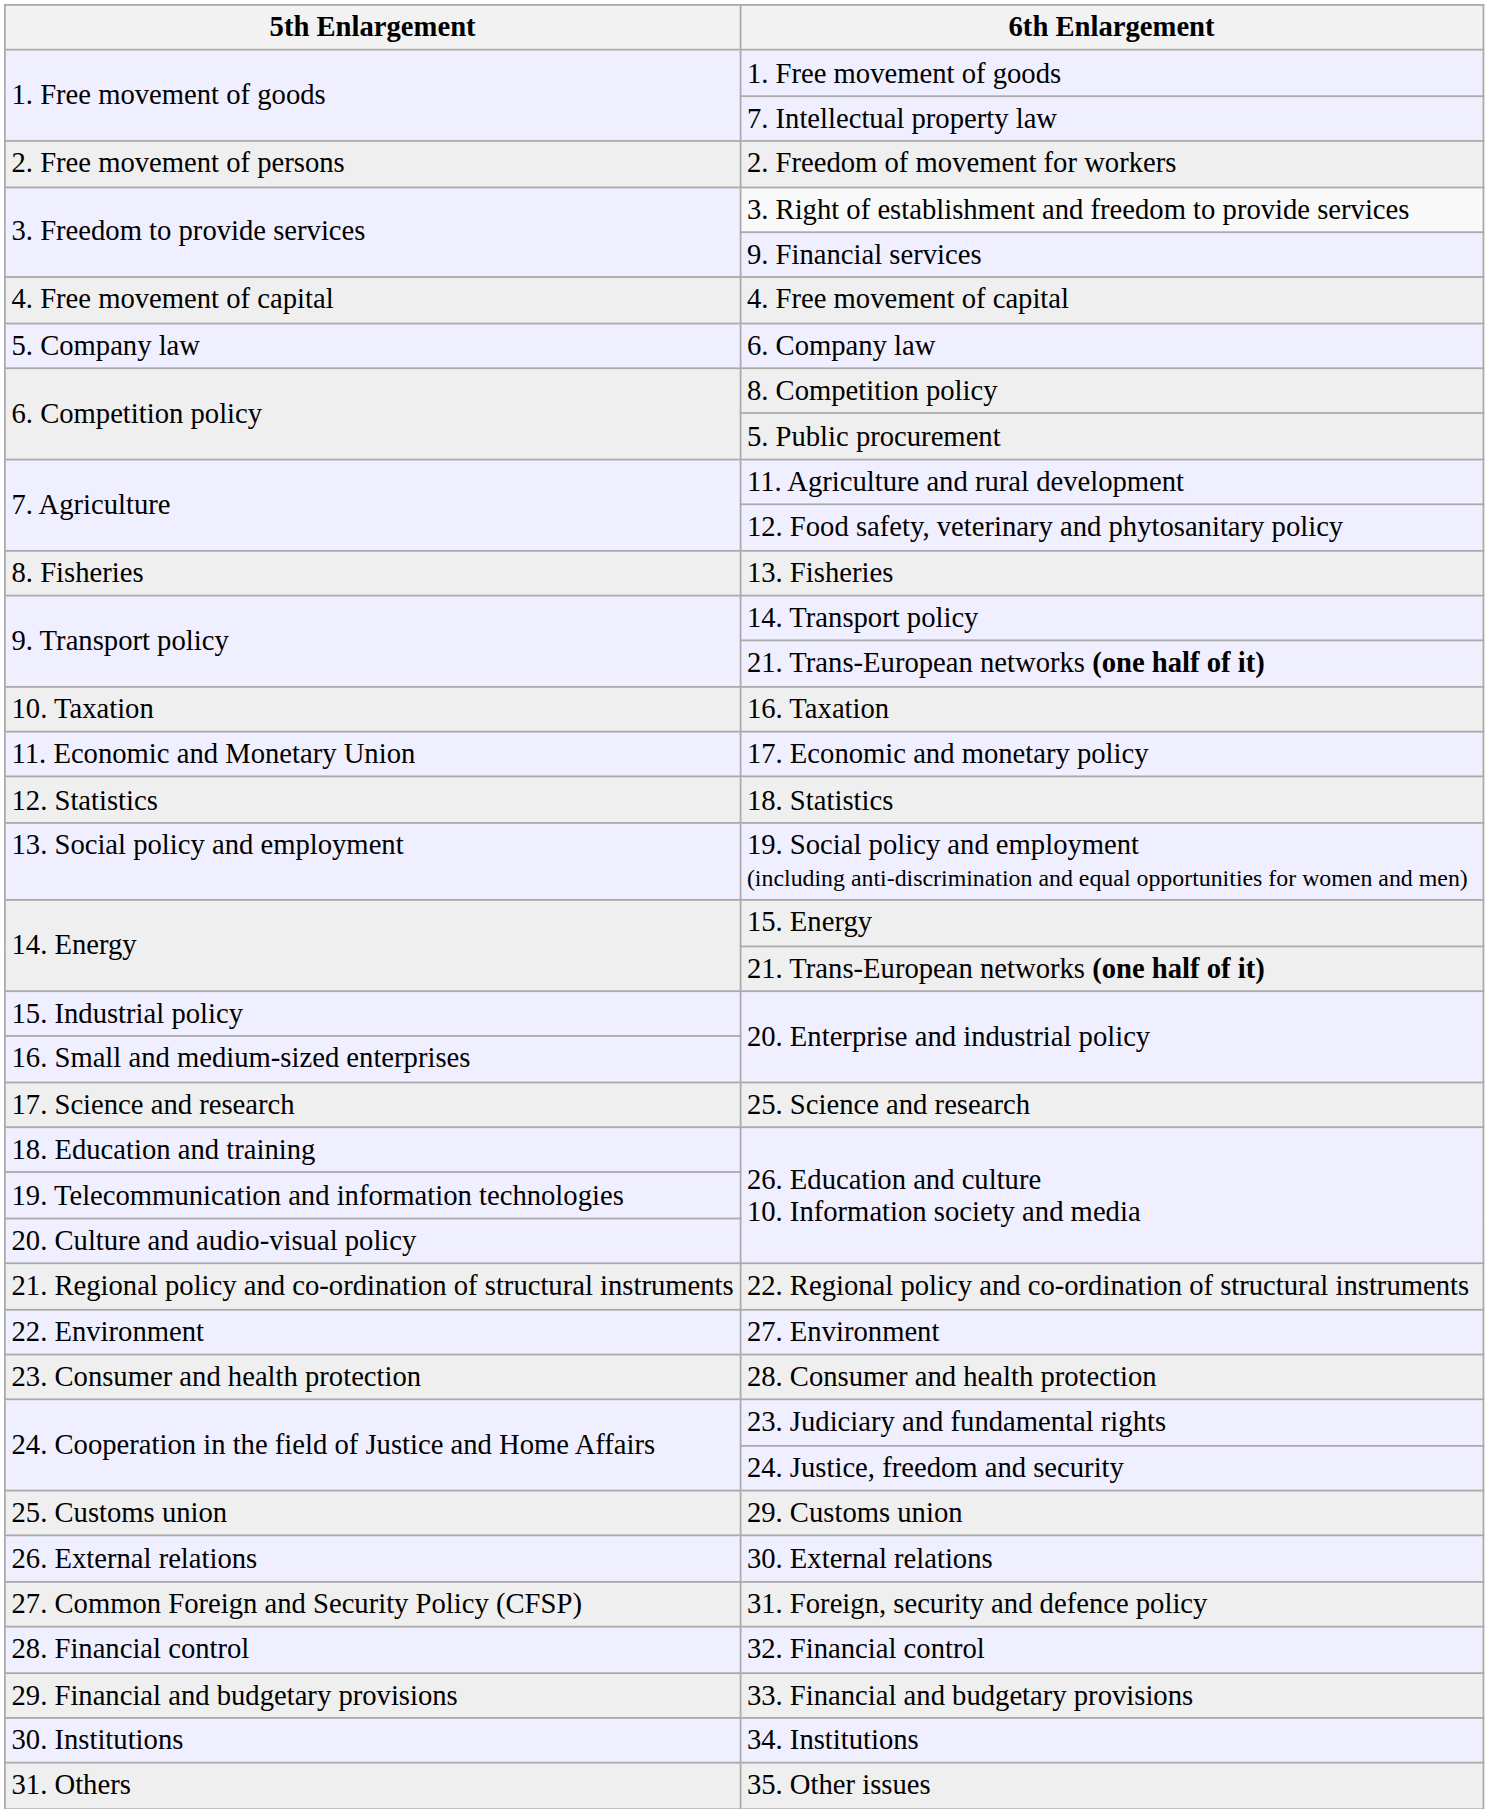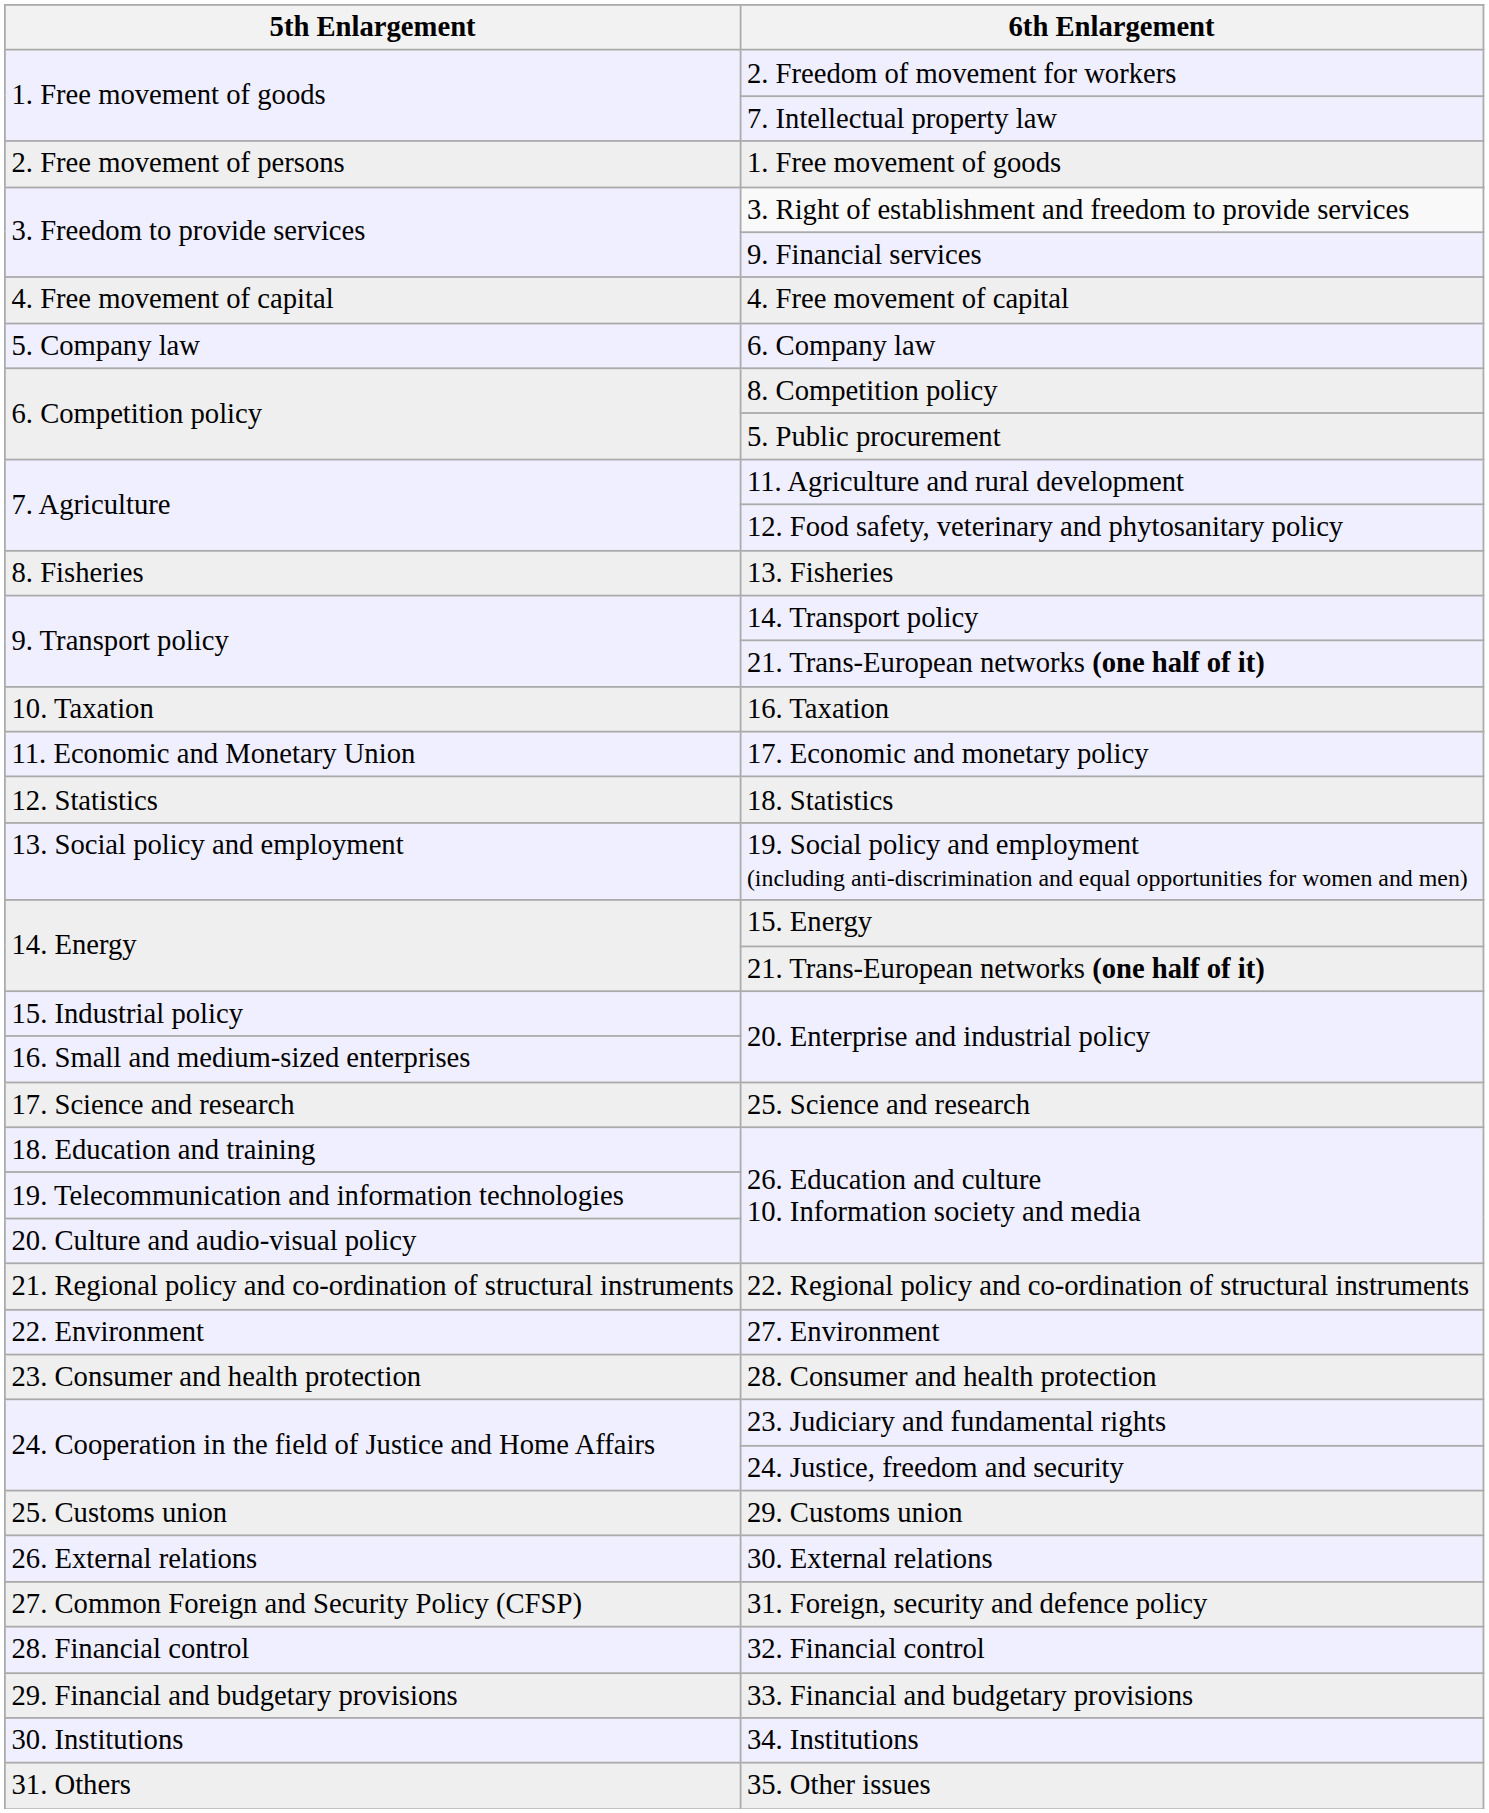(908, 72) 1. Free movement of goods -> (965, 72) 2. Freedom of movement for workers
(965, 163) 2. Freedom of movement for workers -> (908, 163) 1. Free movement of goods
